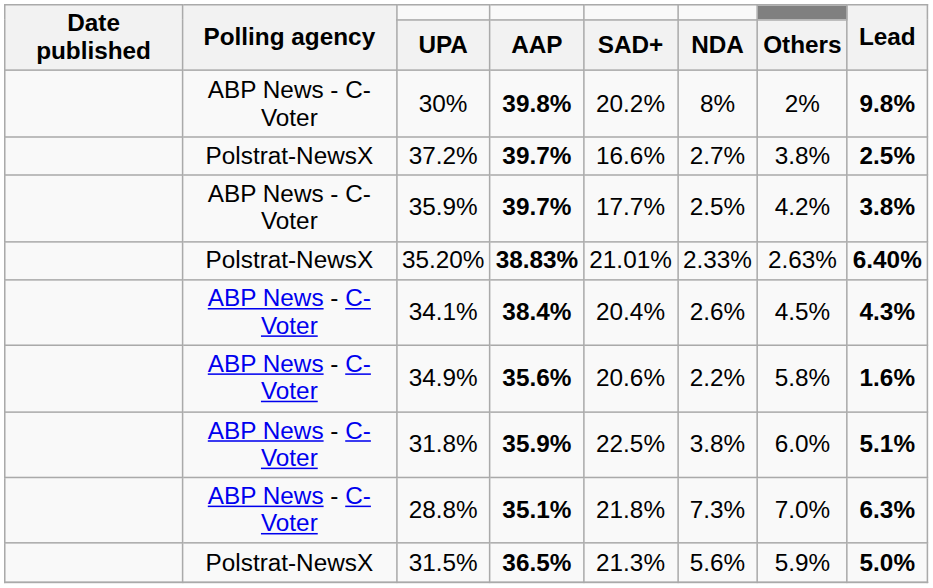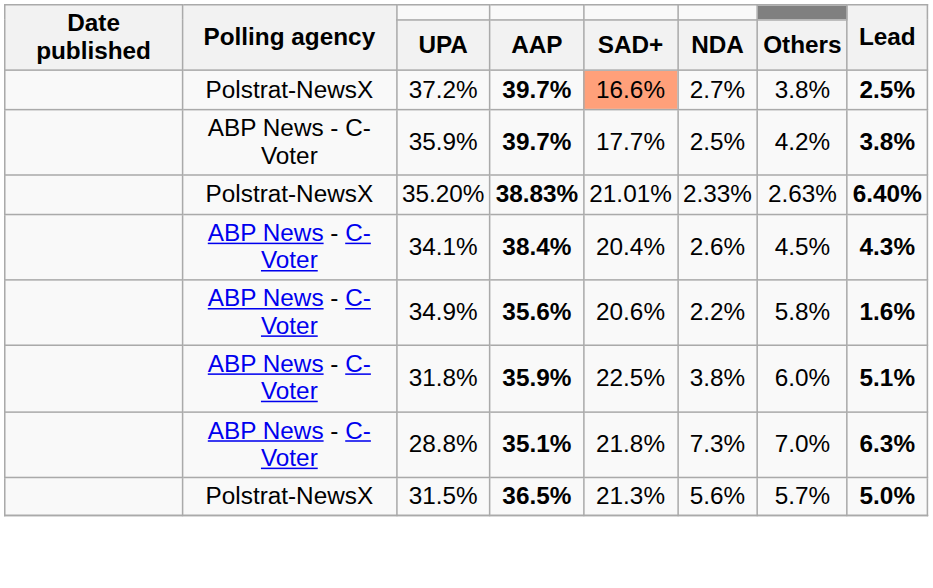- row: (443, 103)
(631, 155) no background -> (631, 89) lightsalmon background
(802, 562) 5.9% -> (802, 496) 5.7%
